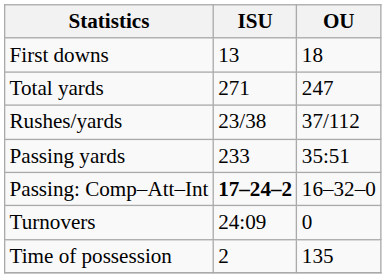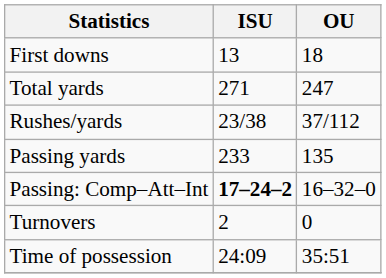(326, 155) 35:51 -> (318, 155) 135
(242, 222) 24:09 -> (223, 222) 2
(223, 255) 2 -> (242, 255) 24:09
(318, 255) 135 -> (326, 255) 35:51
